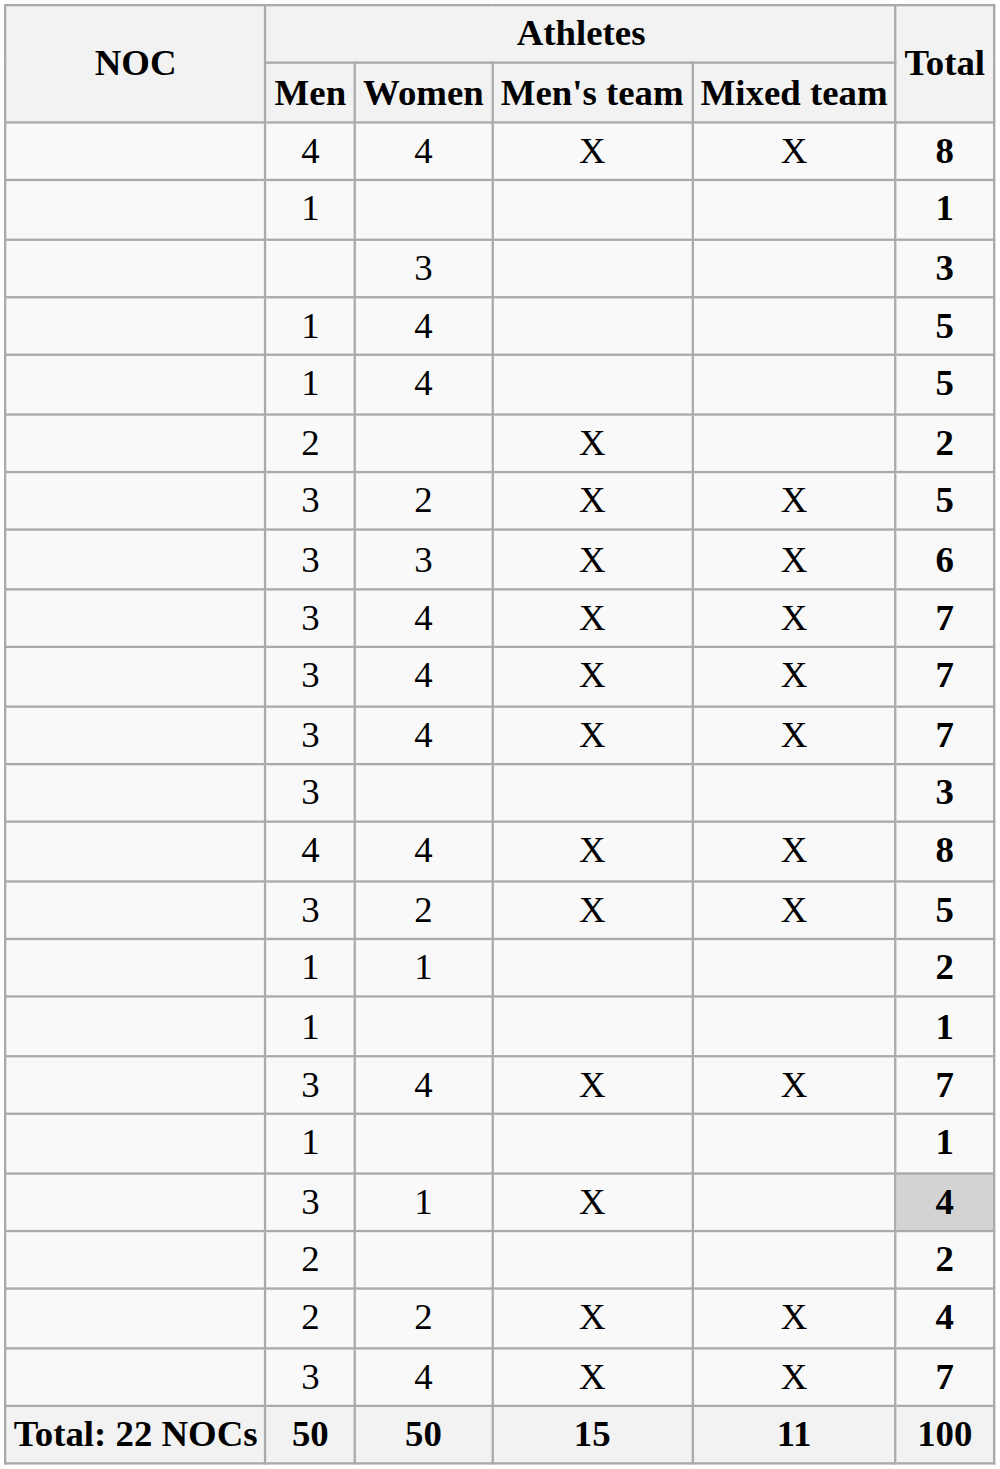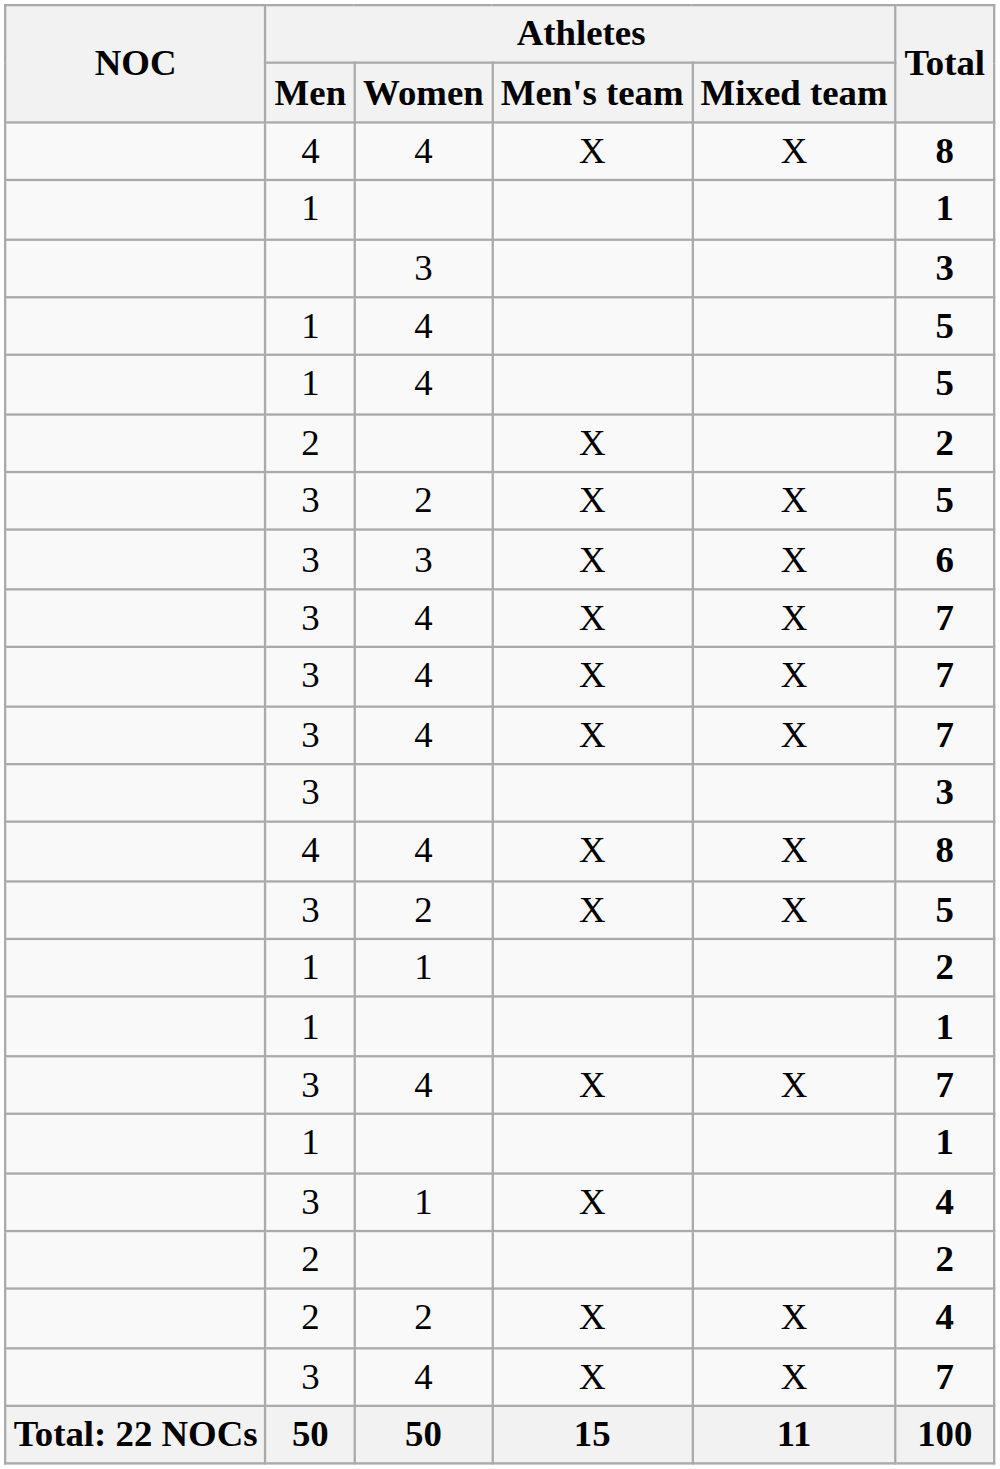(945, 1200) lightgrey background -> (945, 1200) no background
